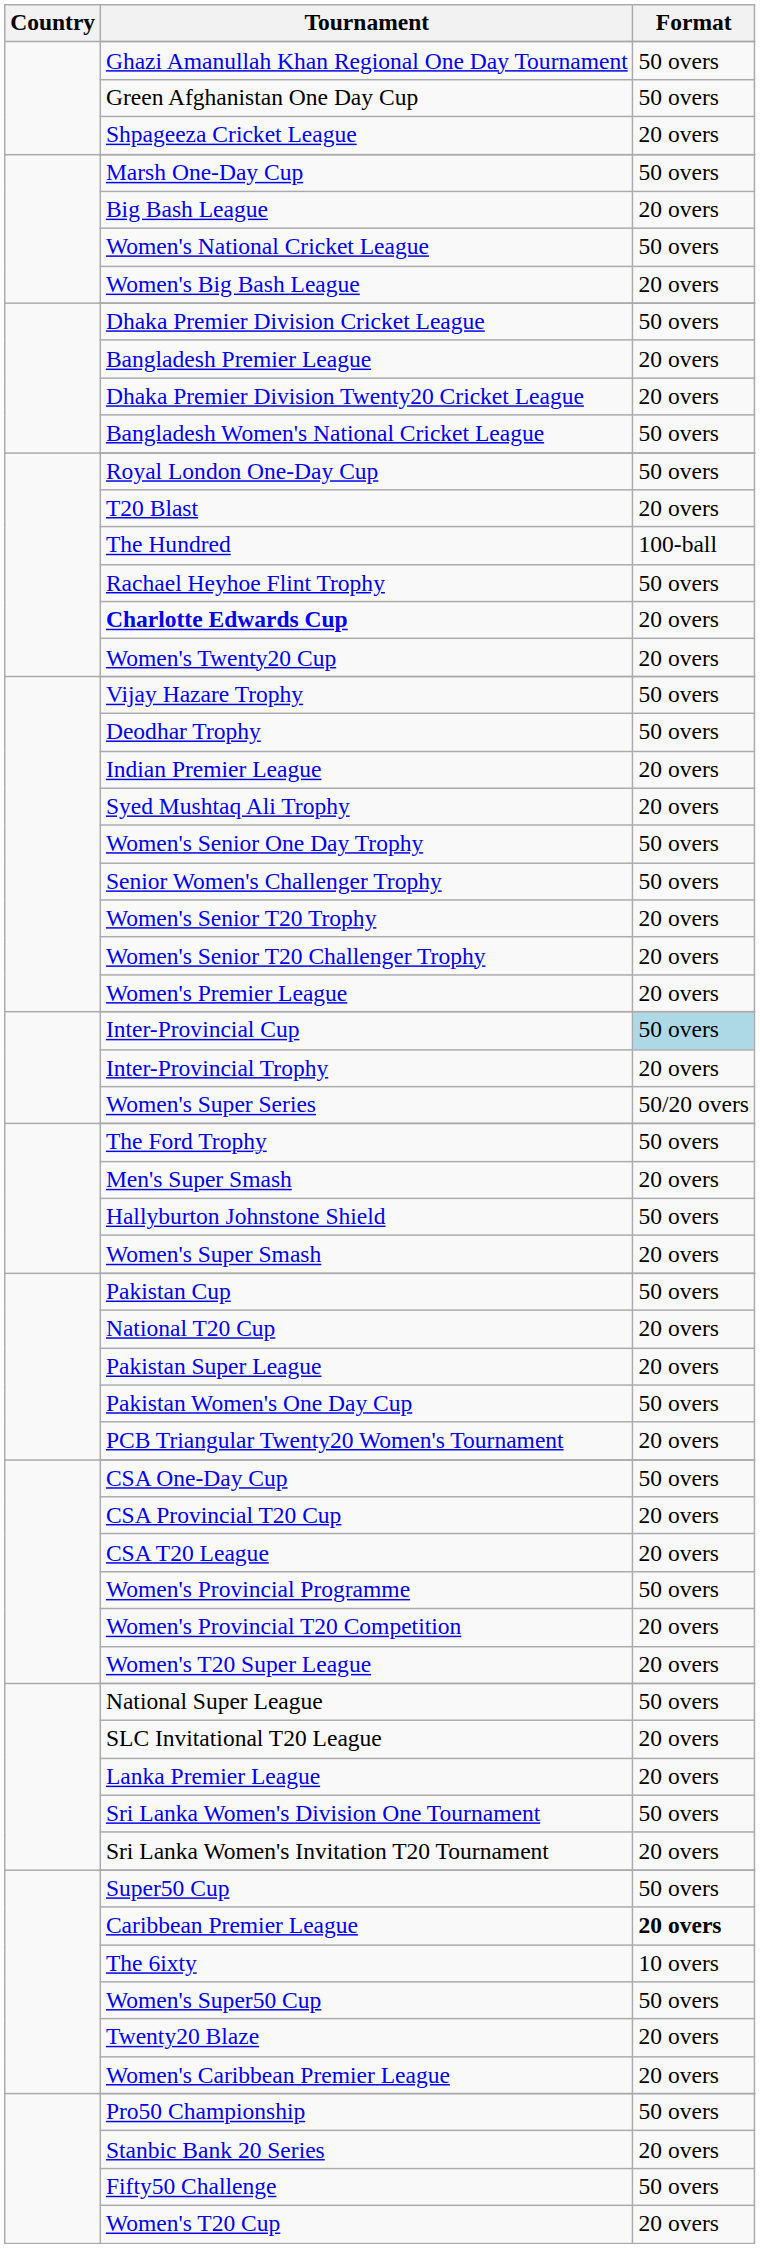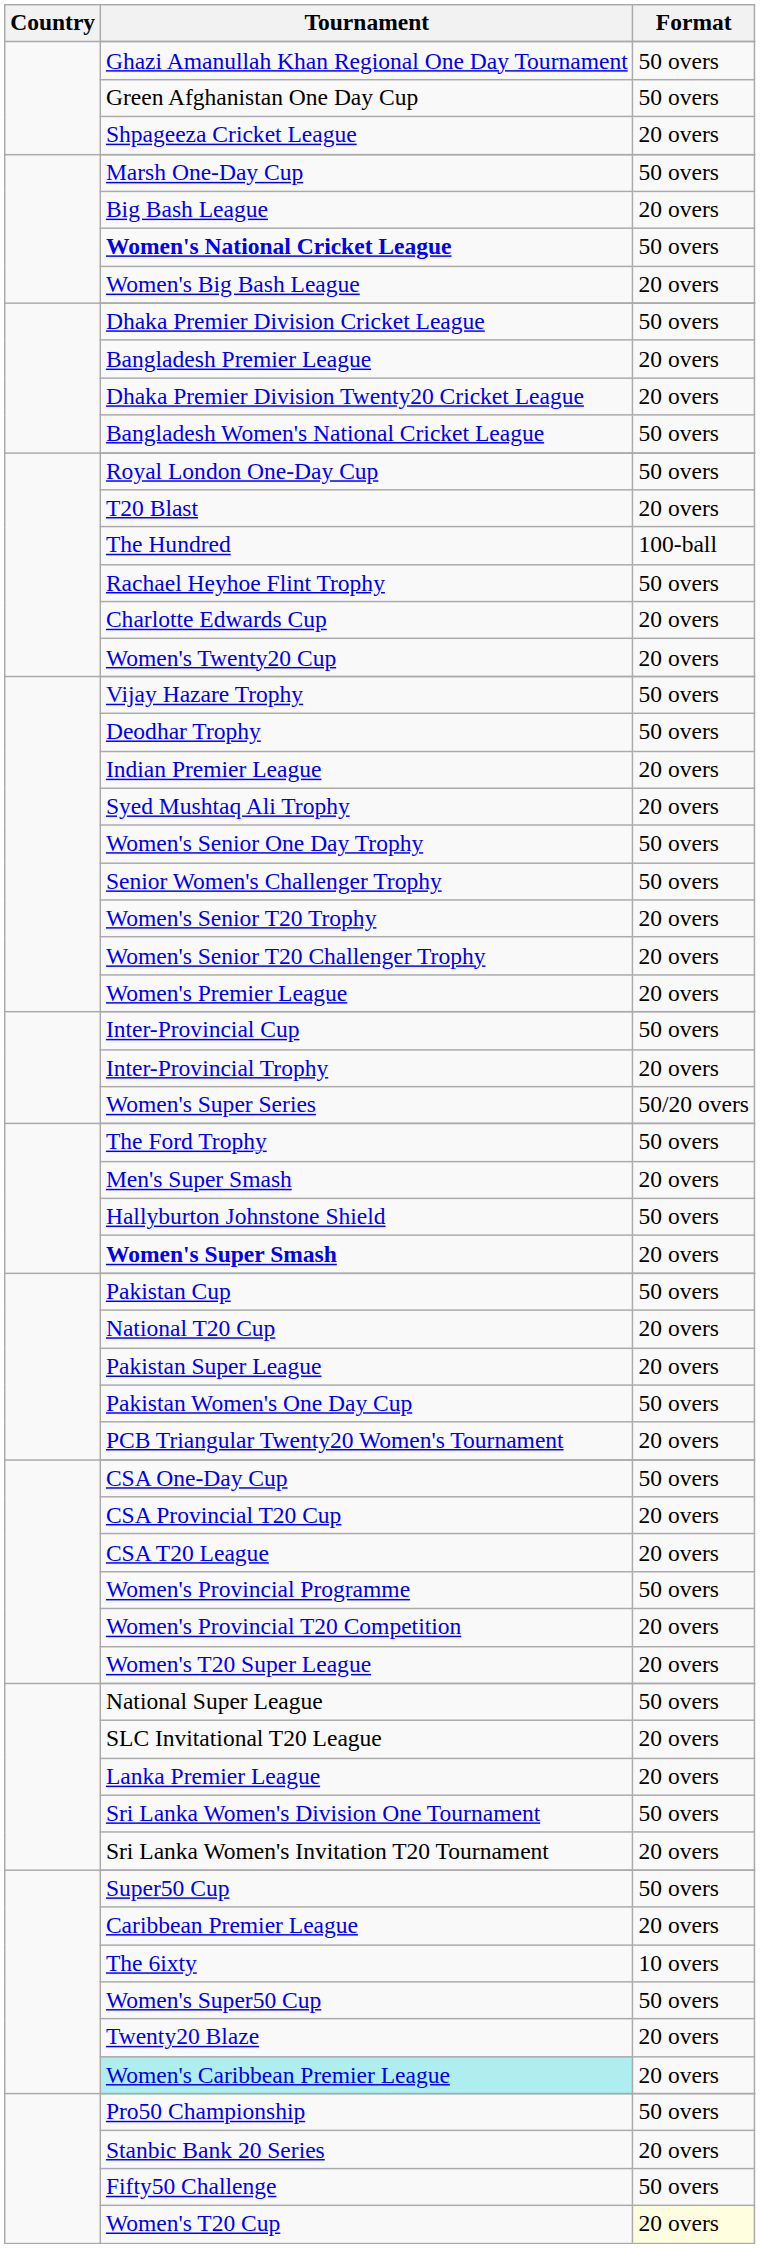(267, 246) normal -> (279, 246) bold
(227, 619) bold -> (216, 619) normal
(679, 1030) lightblue background -> (679, 1030) no background
(214, 1254) normal -> (221, 1254) bold
(680, 1925) bold -> (679, 1925) normal
(278, 2074) no background -> (278, 2074) paleturquoise background
(679, 2223) no background -> (679, 2223) lightyellow background
